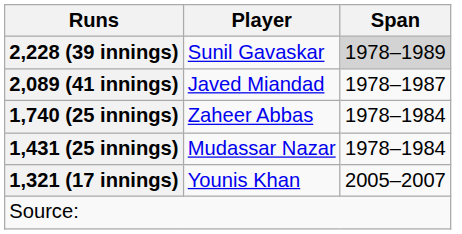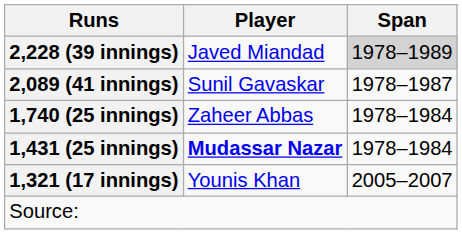(256, 52) Sunil Gavaskar -> (256, 52) Javed Miandad
(256, 84) Javed Miandad -> (256, 84) Sunil Gavaskar
(262, 148) normal -> (265, 148) bold
